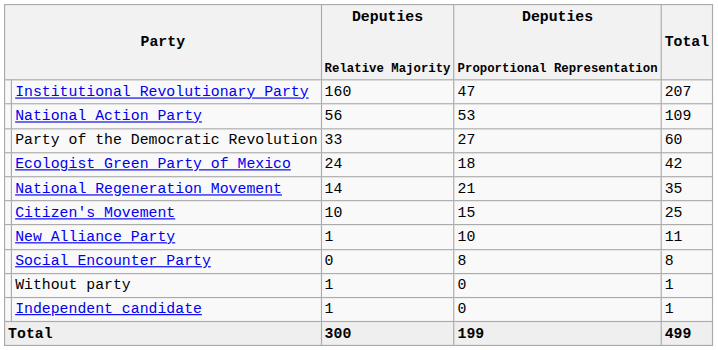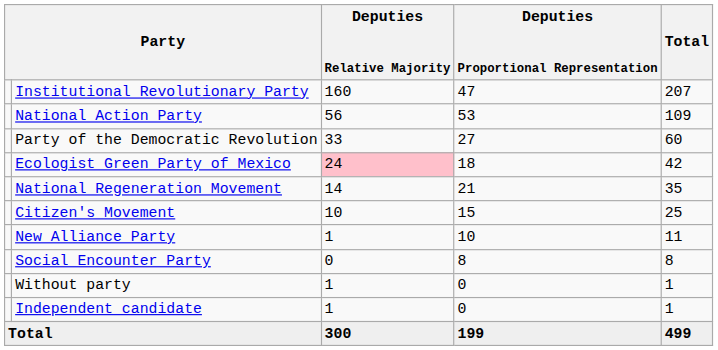(333, 165) no background -> (333, 165) pink background
